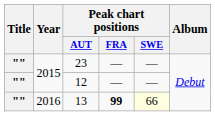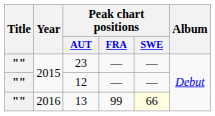(116, 101) bold -> (116, 101) normal
